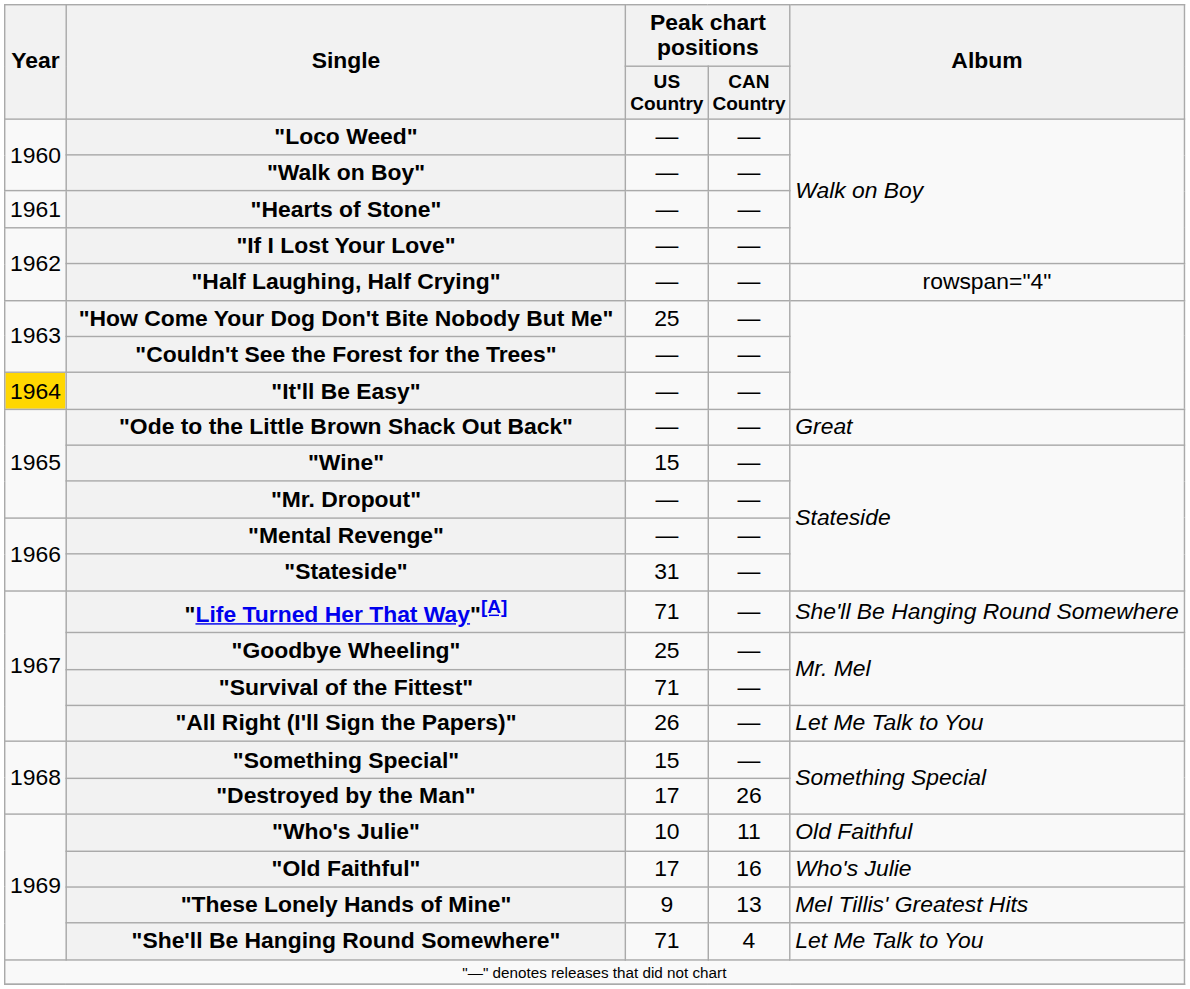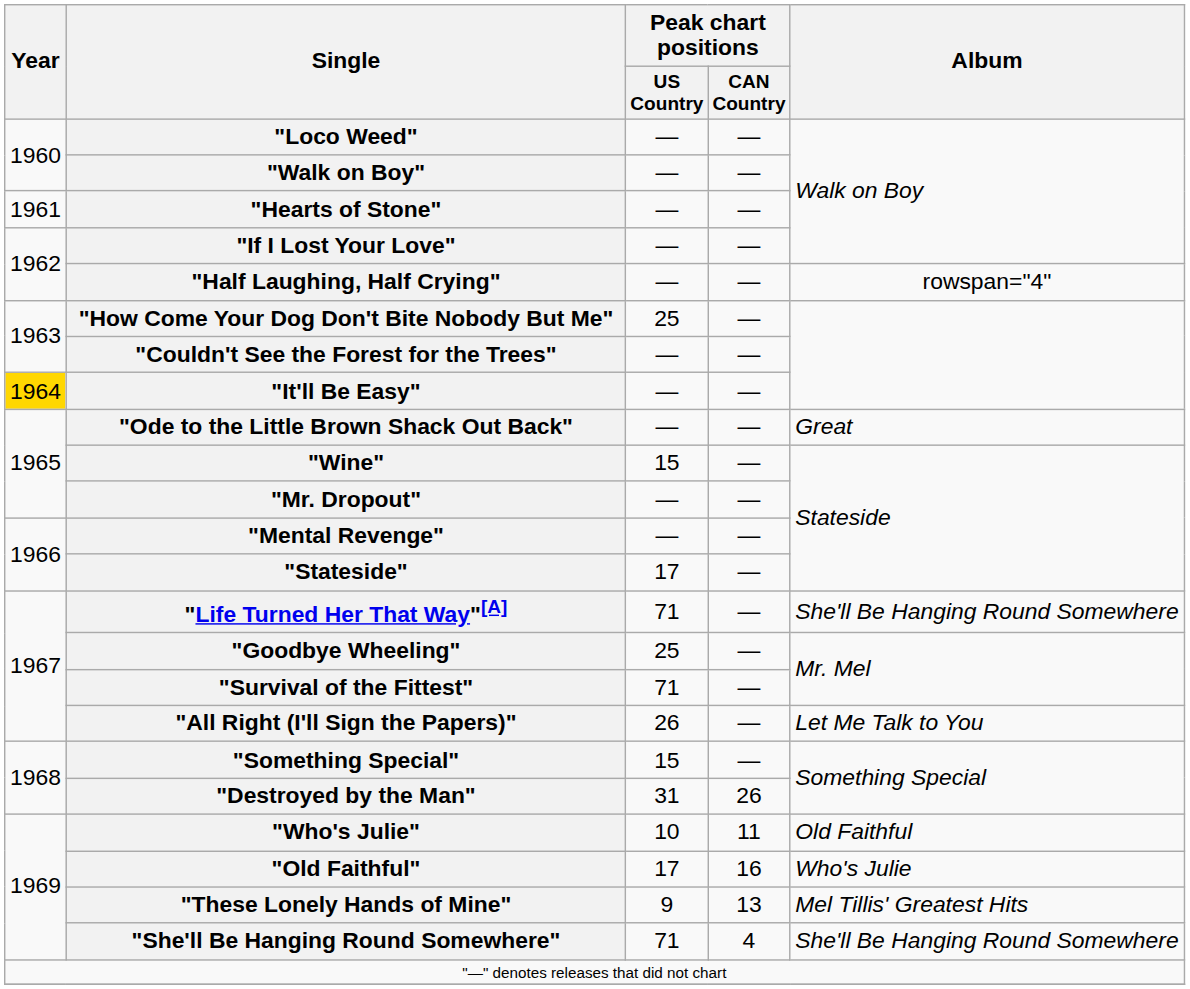(667, 572) 31 -> (667, 572) 17
(667, 795) 17 -> (667, 795) 31
(889, 941) Let Me Talk to You -> (987, 941) She'll Be Hanging Round Somewhere
